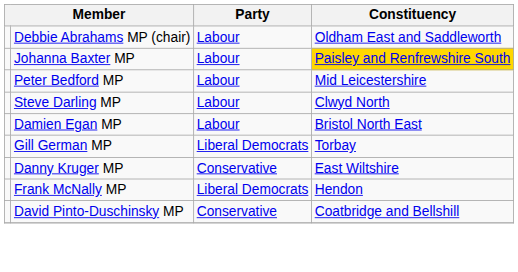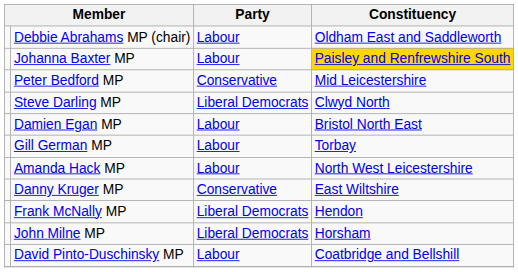(218, 80) Labour -> (237, 80) Conservative
(218, 102) Labour -> (253, 102) Liberal Democrats
(253, 146) Liberal Democrats -> (218, 146) Labour
+ row: (69, 168)
+ row: (59, 233)
(237, 211) Conservative -> (218, 255) Labour
